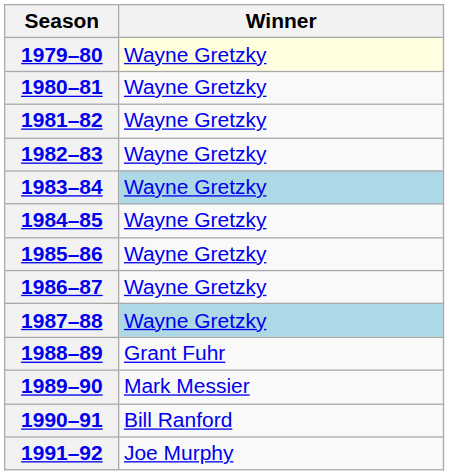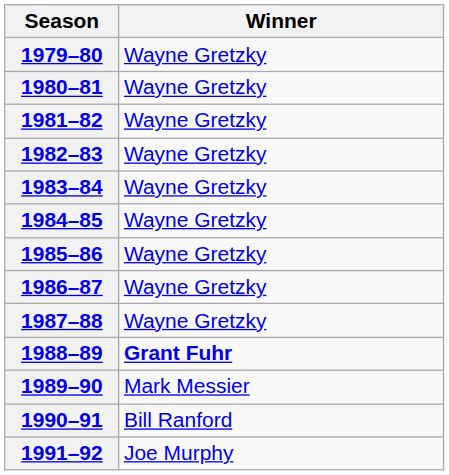(195, 54) lightyellow background -> (195, 54) no background
(195, 187) lightblue background -> (195, 187) no background
(195, 320) lightblue background -> (195, 320) no background
(175, 353) normal -> (178, 353) bold
